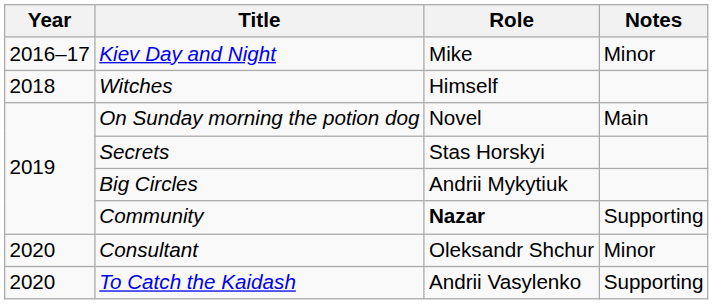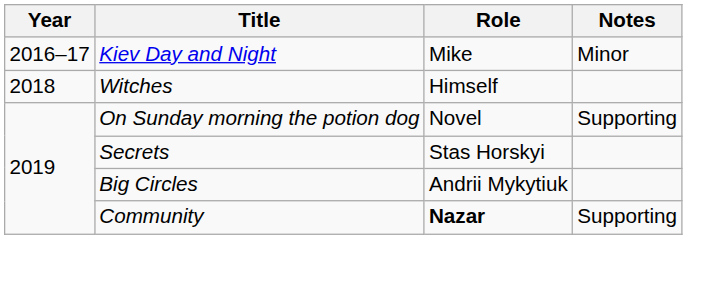(626, 119) Main -> (627, 119) Supporting
- row: (149, 250)
- row: (198, 282)
